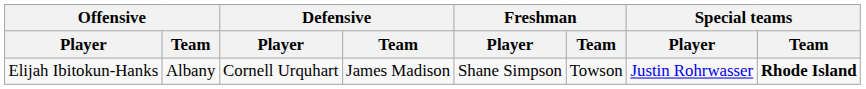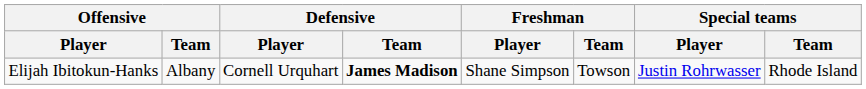(398, 71) normal -> (402, 71) bold
(809, 71) bold -> (813, 71) normal
